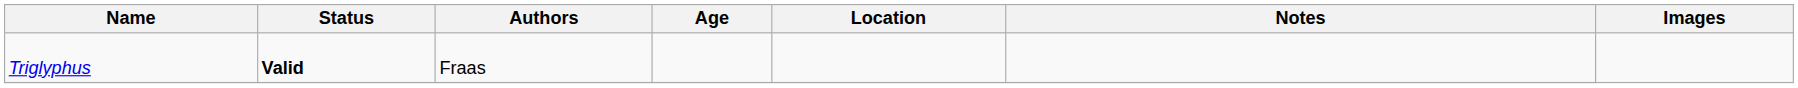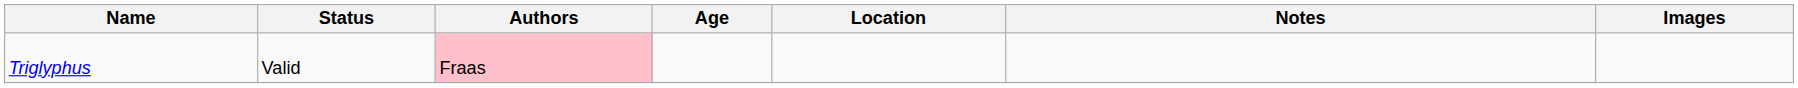(283, 67) bold -> (281, 67) normal
(463, 67) no background -> (463, 67) pink background
